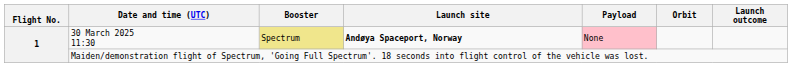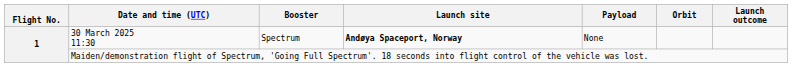(281, 38) khaki background -> (281, 38) no background
(594, 38) pink background -> (594, 38) no background
